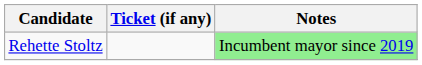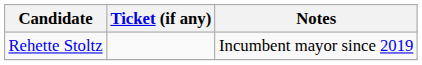(316, 46) lightgreen background -> (316, 46) no background
